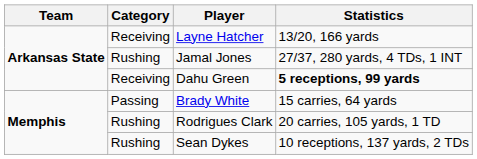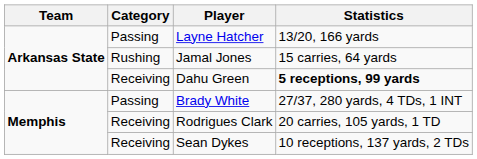(140, 36) Receiving -> (135, 36) Passing
(370, 58) 27/37, 280 yards, 4 TDs, 1 INT -> (338, 58) 15 carries, 64 yards
(338, 100) 15 carries, 64 yards -> (370, 100) 27/37, 280 yards, 4 TDs, 1 INT
(135, 122) Rushing -> (140, 122) Receiving
(135, 143) Rushing -> (140, 143) Receiving
